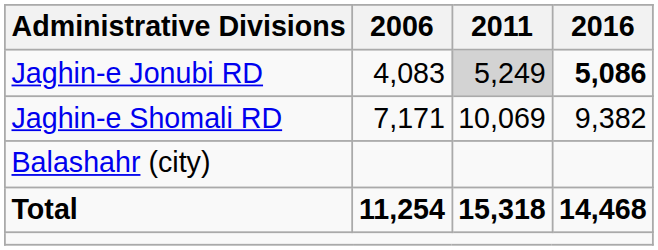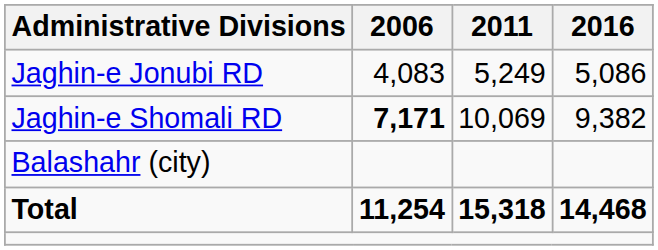(510, 72) lightgrey background -> (510, 72) no background
(611, 72) bold -> (611, 72) normal
(409, 118) normal -> (409, 118) bold
